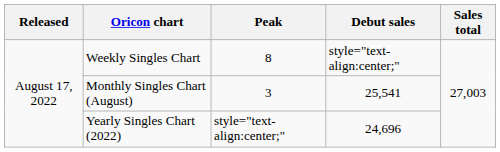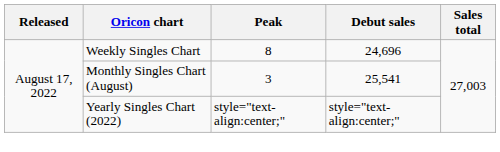(364, 57) style="text-align:center;" -> (383, 50) 24,696
(383, 128) 24,696 -> (364, 114) style="text-align:center;"
